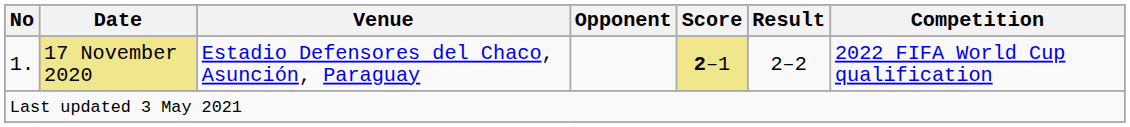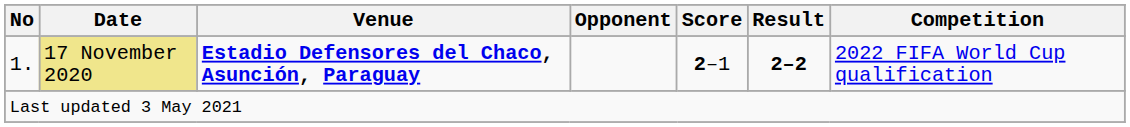(378, 64) normal -> (378, 64) bold
(712, 64) khaki background -> (712, 64) no background
(789, 64) normal -> (789, 64) bold
